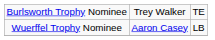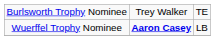(160, 27) normal -> (161, 27) bold
